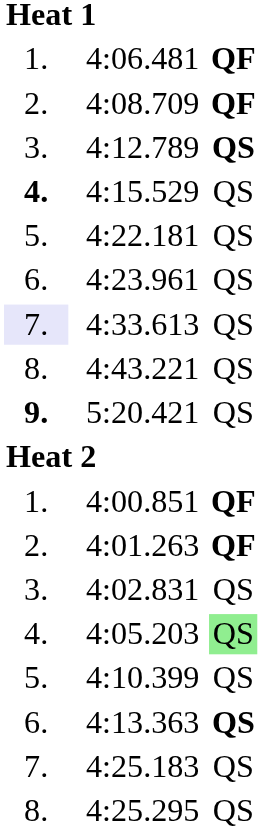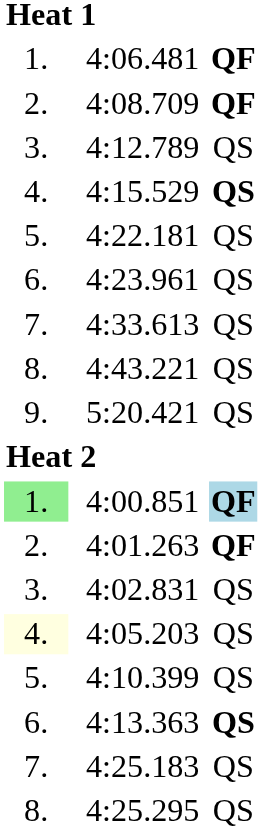(233, 147) bold -> (233, 147) normal
(36, 191) bold -> (36, 191) normal
(233, 191) normal -> (233, 191) bold
(36, 324) lavender background -> (36, 324) no background
(36, 412) bold -> (36, 412) normal
(36, 501) no background -> (36, 501) lightgreen background
(233, 501) no background -> (233, 501) lightblue background
(36, 633) no background -> (36, 633) lightyellow background
(233, 633) lightgreen background -> (233, 633) no background
